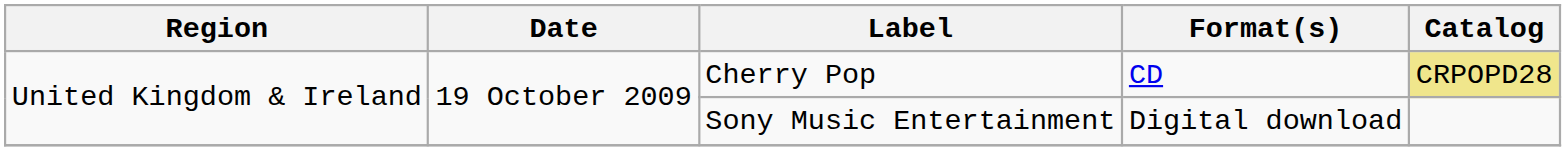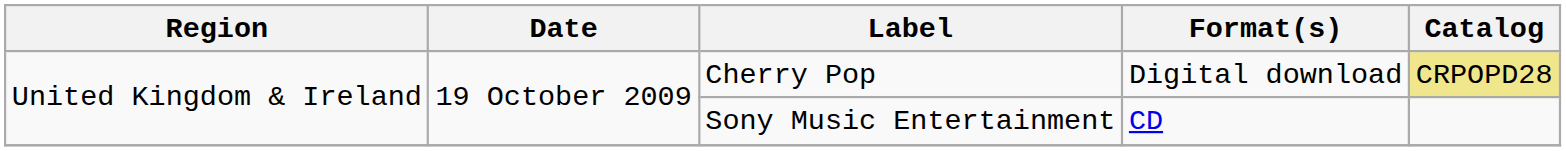(1146, 75) CD -> (1266, 75) Digital download
(1266, 121) Digital download -> (1146, 121) CD
